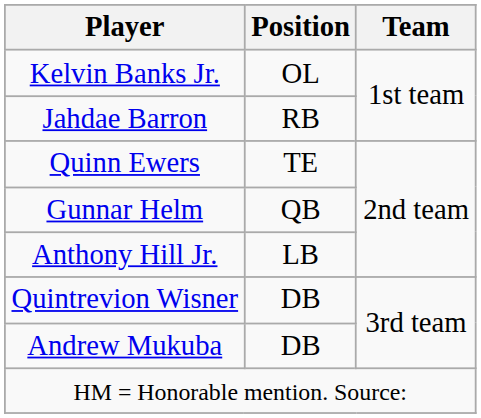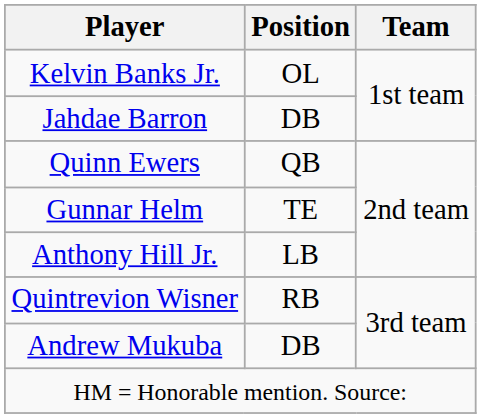(301, 118) RB -> (301, 118) DB
(301, 163) TE -> (301, 163) QB
(301, 208) QB -> (301, 208) TE
(301, 299) DB -> (301, 299) RB
